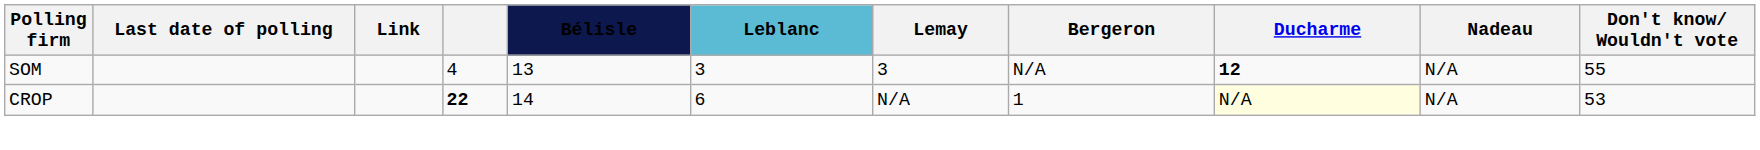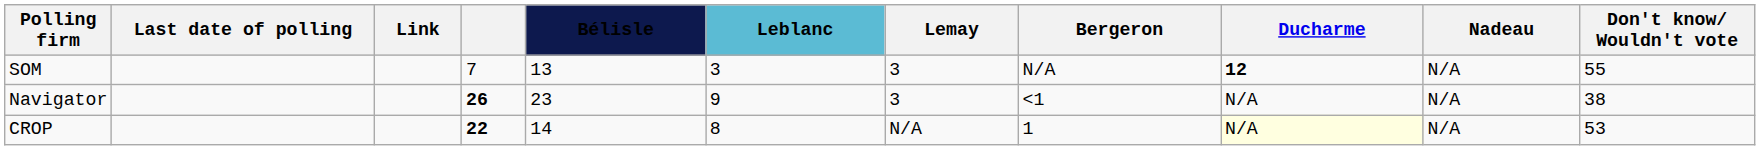(452, 70) 4 -> (471, 70) 7
+ row: (58, 100)
(700, 100) 6 -> (715, 130) 8
